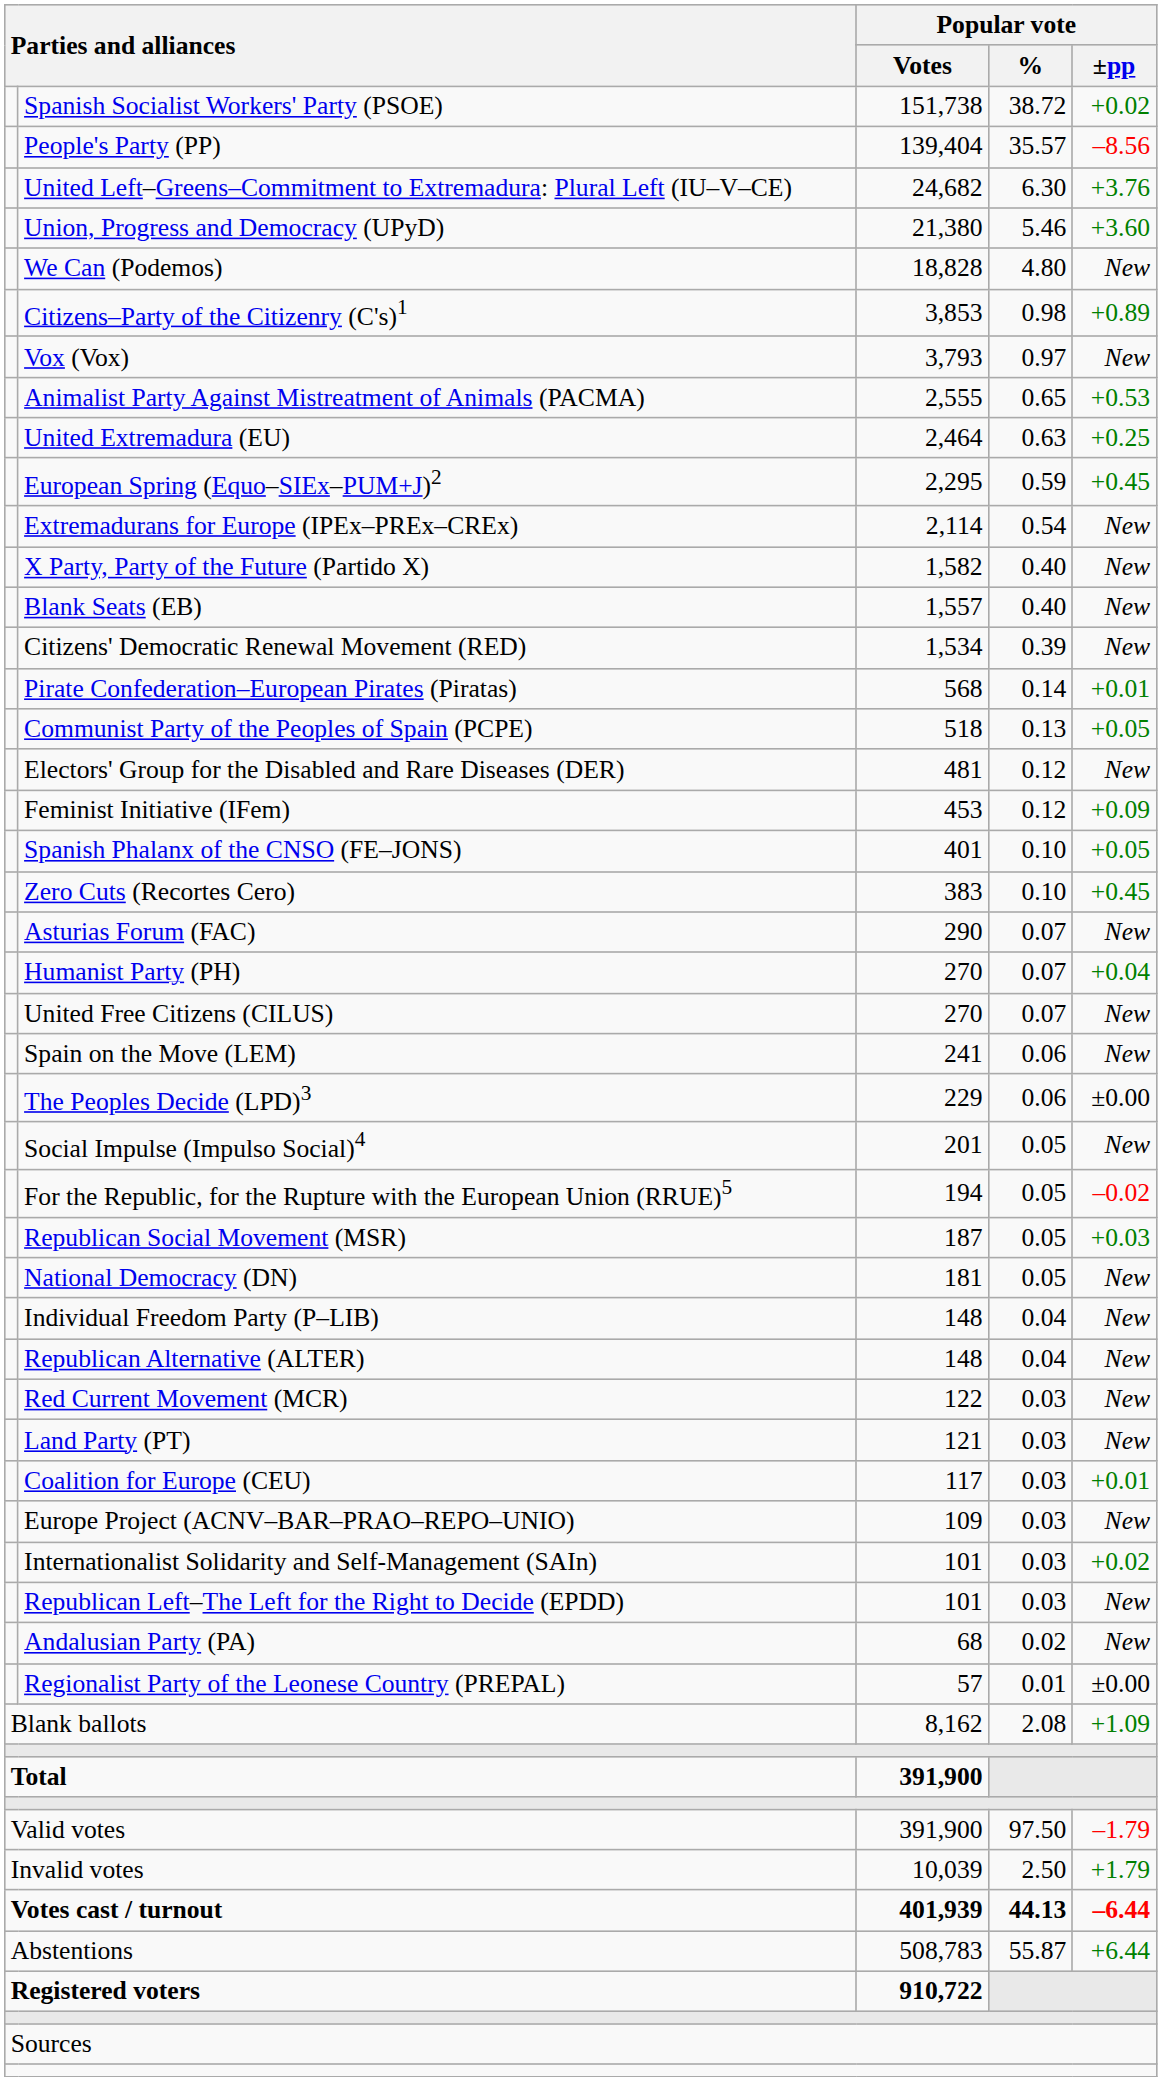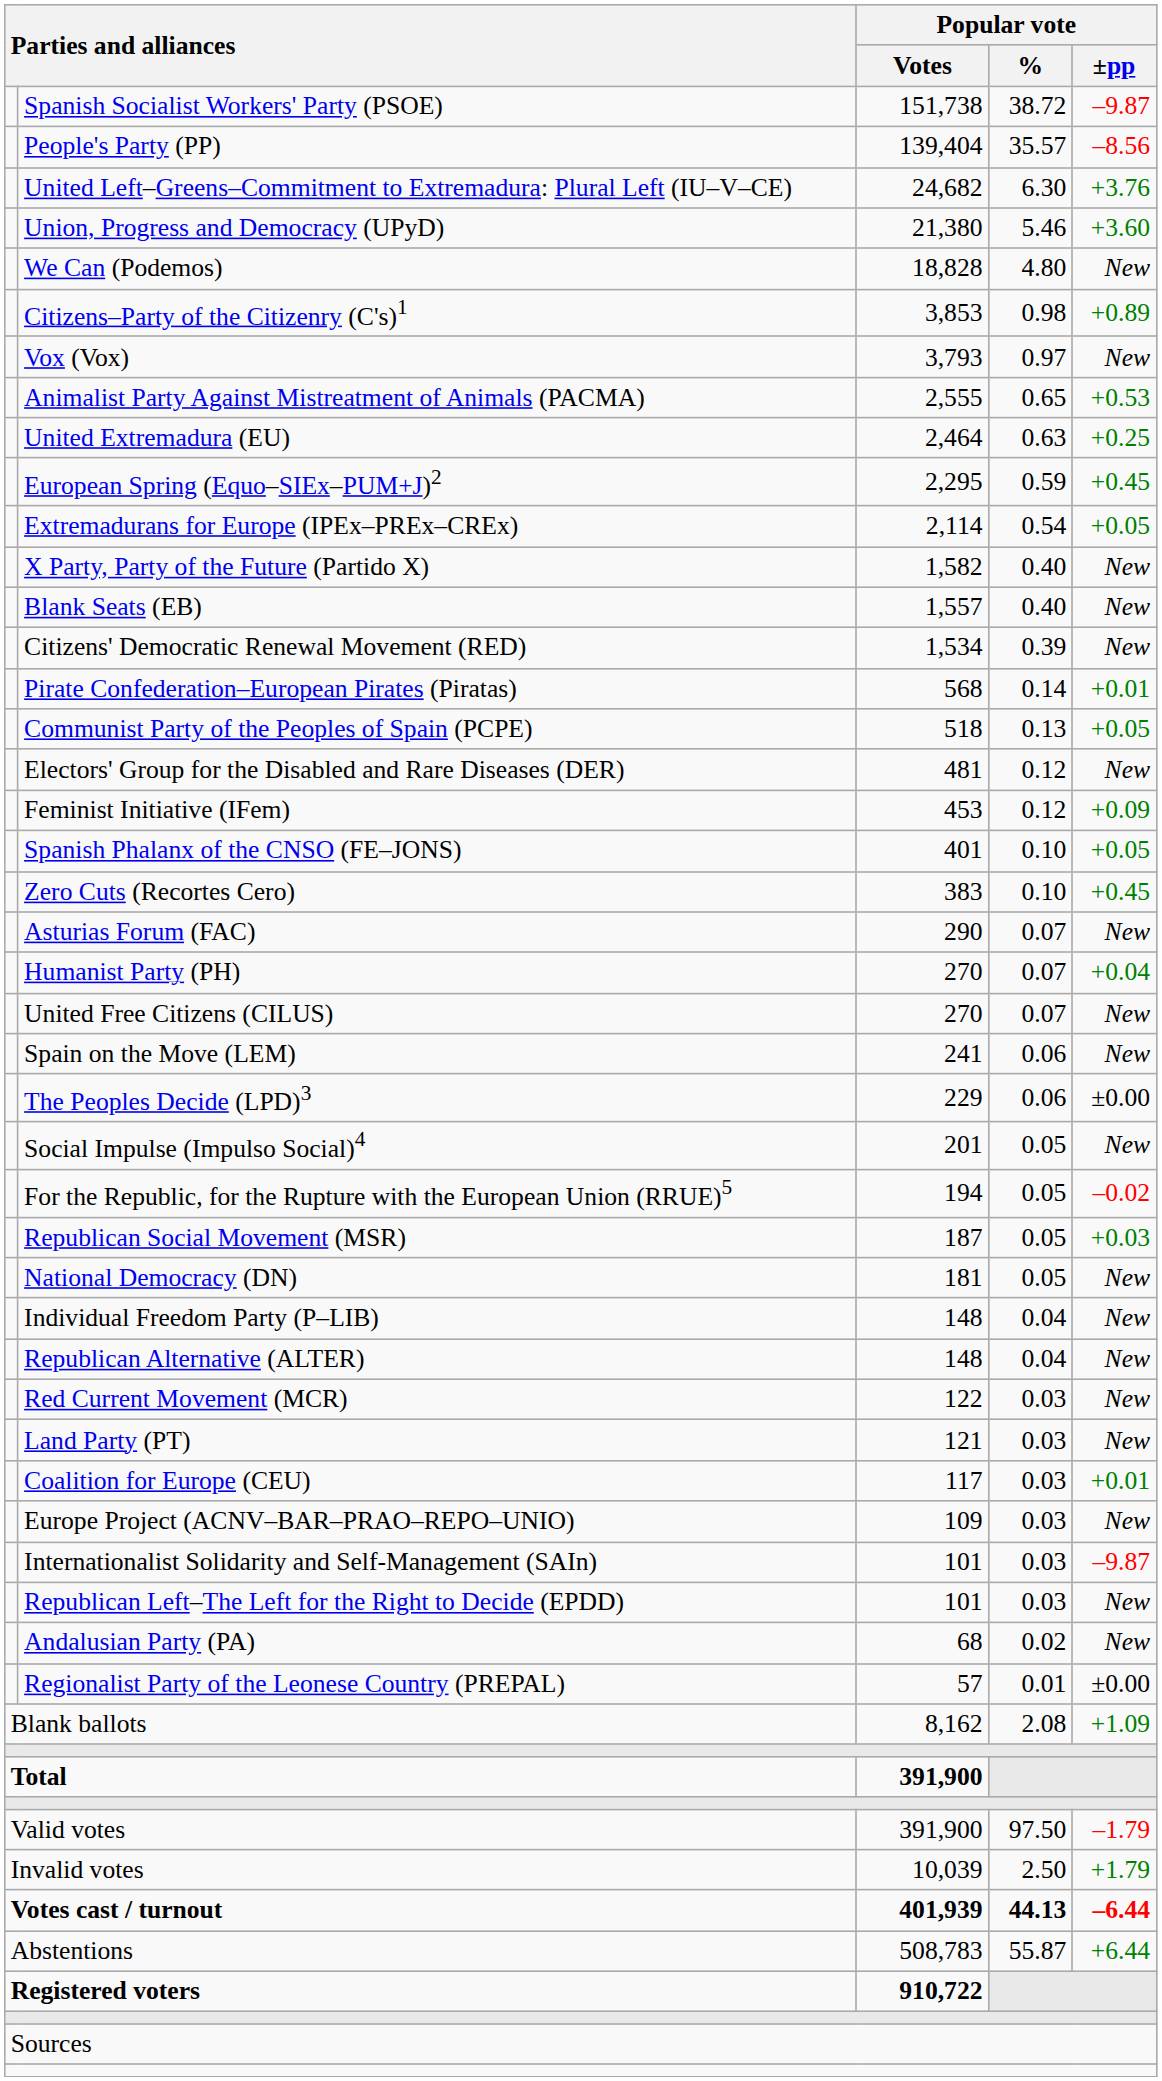(1120, 106) +0.02 -> (1121, 106) –9.87
(1127, 525) New -> (1120, 525) +0.05
(1120, 1561) +0.02 -> (1121, 1561) –9.87
